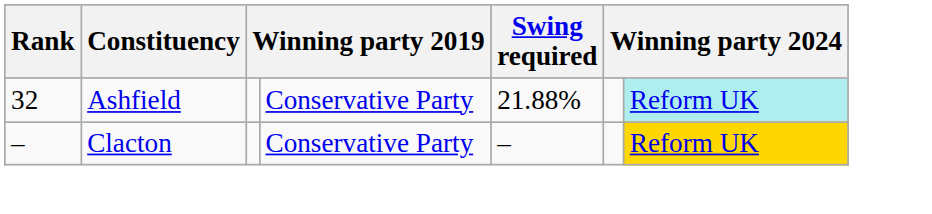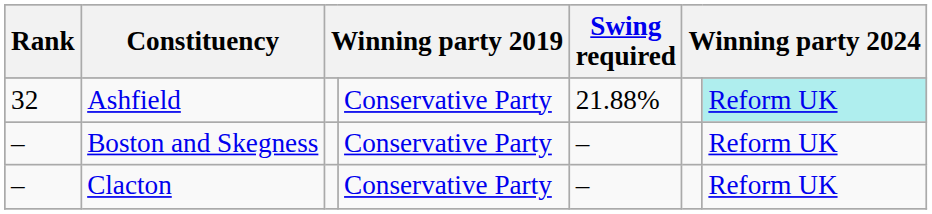+ row: (203, 142)
(694, 142) gold background -> (773, 186) no background
